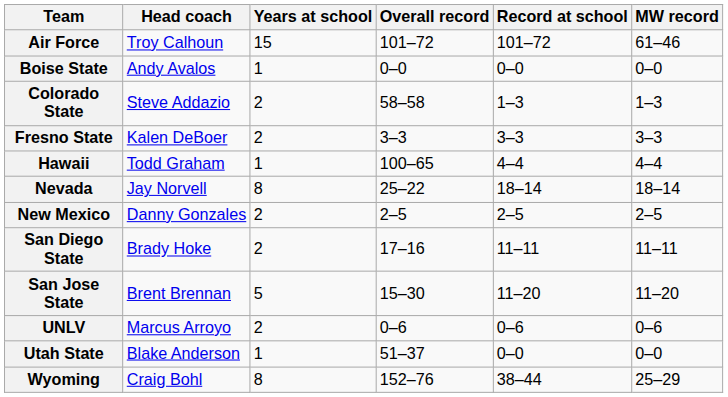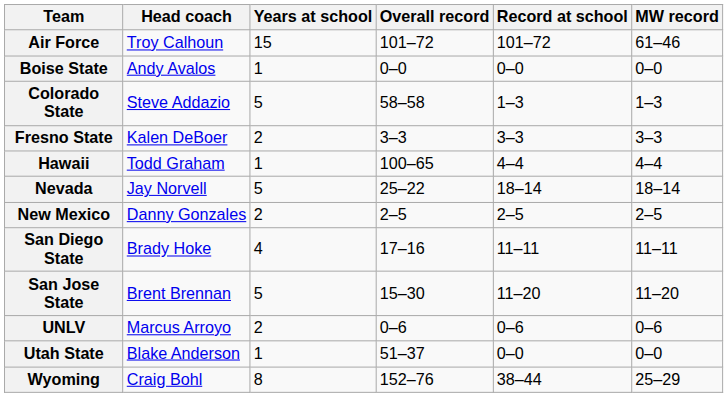(258, 103) 2 -> (258, 103) 5
(258, 189) 8 -> (258, 189) 5
(258, 249) 2 -> (258, 249) 4
